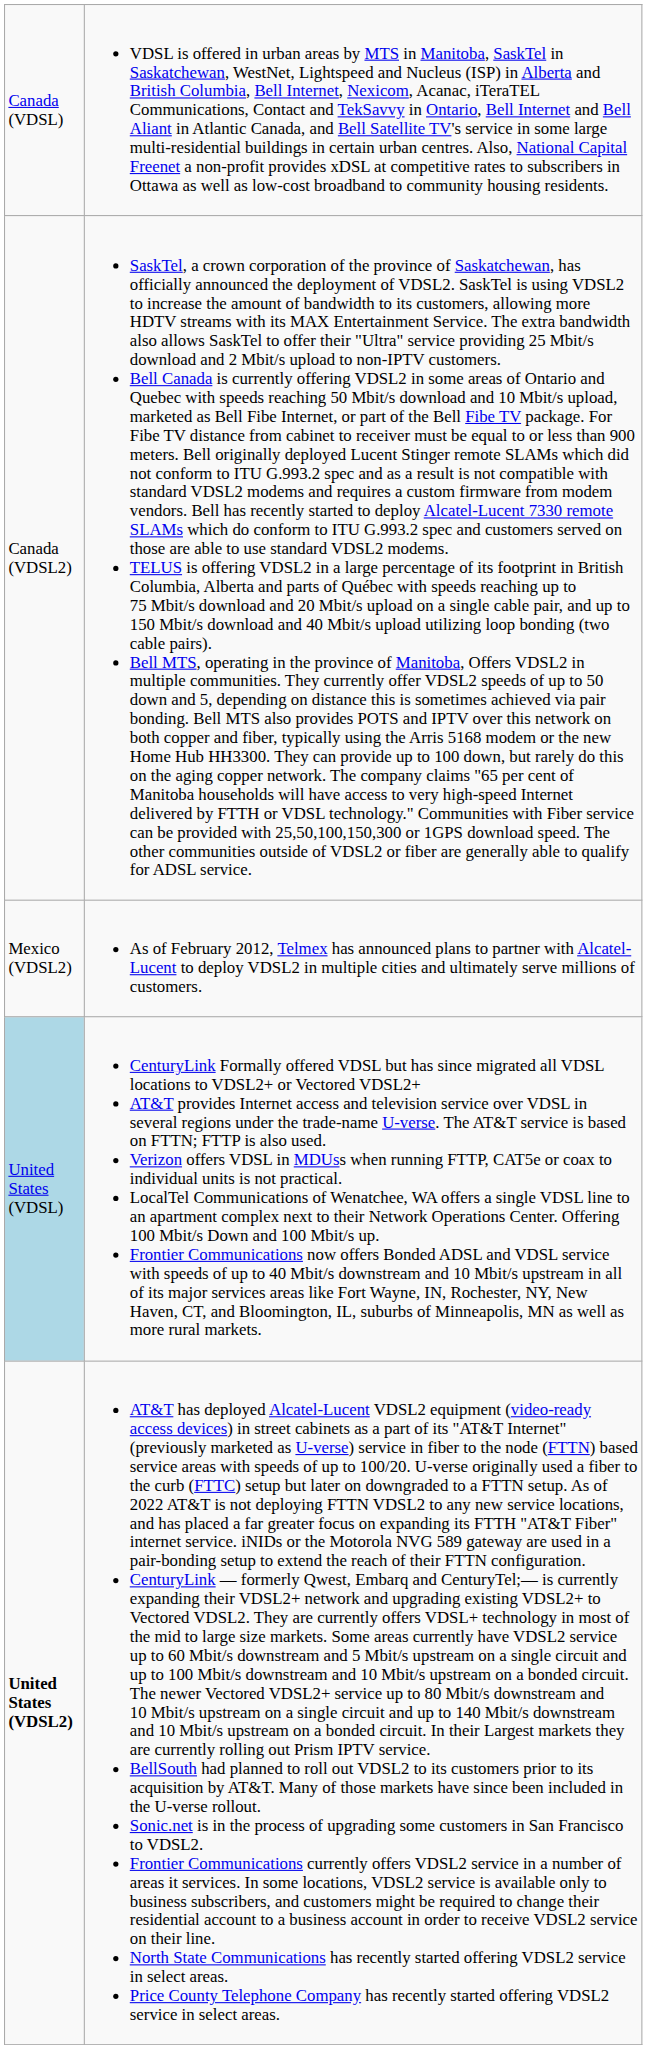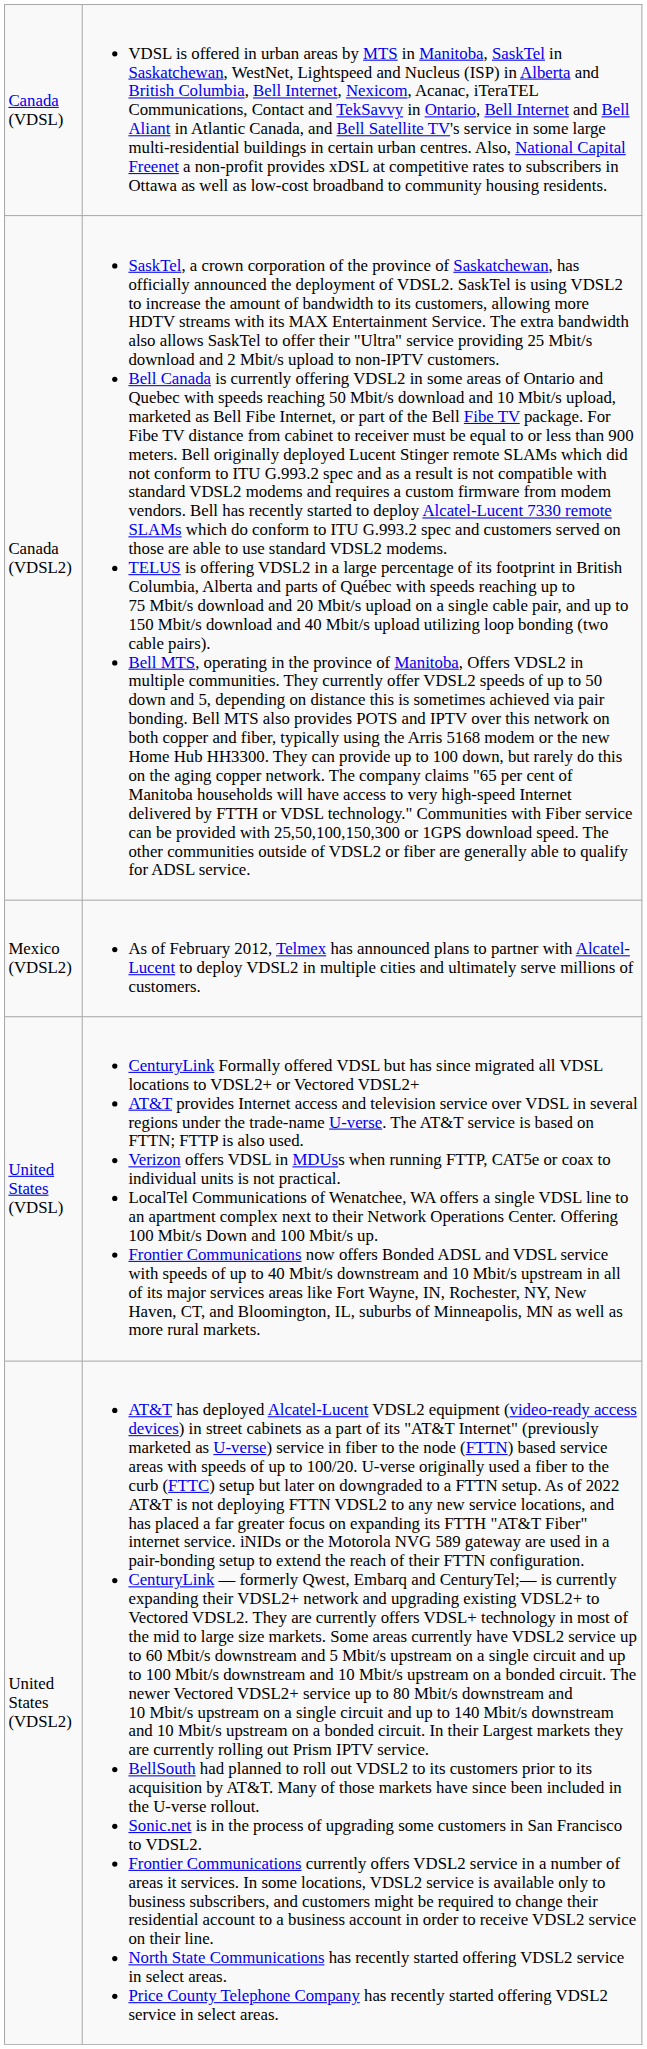(36, 1188) lightblue background -> (36, 1188) no background
(41, 1702) bold -> (40, 1702) normal
